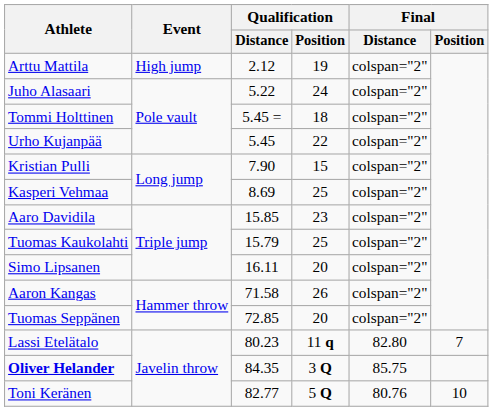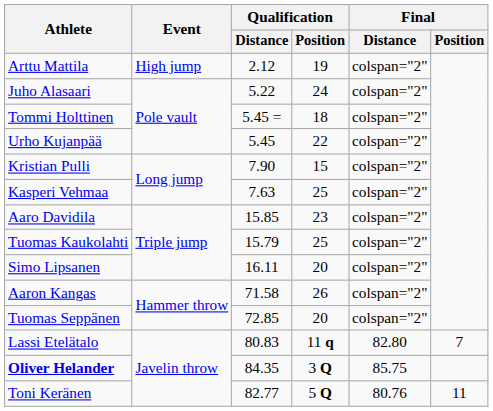(262, 192) 8.69 -> (262, 192) 7.63
(262, 343) 80.23 -> (262, 343) 80.83
(459, 393) 10 -> (459, 393) 11
